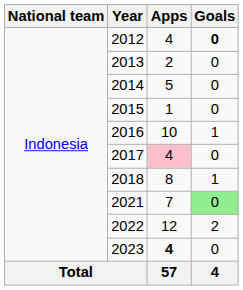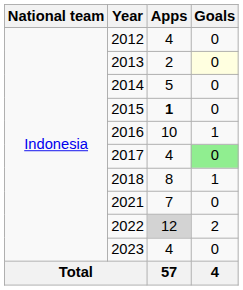(215, 39) bold -> (215, 39) normal
(215, 62) no background -> (215, 62) lightyellow background
(169, 109) normal -> (169, 109) bold
(169, 156) pink background -> (169, 156) no background
(215, 156) no background -> (215, 156) lightgreen background
(215, 202) lightgreen background -> (215, 202) no background
(169, 226) no background -> (169, 226) lightgrey background
(169, 249) bold -> (169, 249) normal
